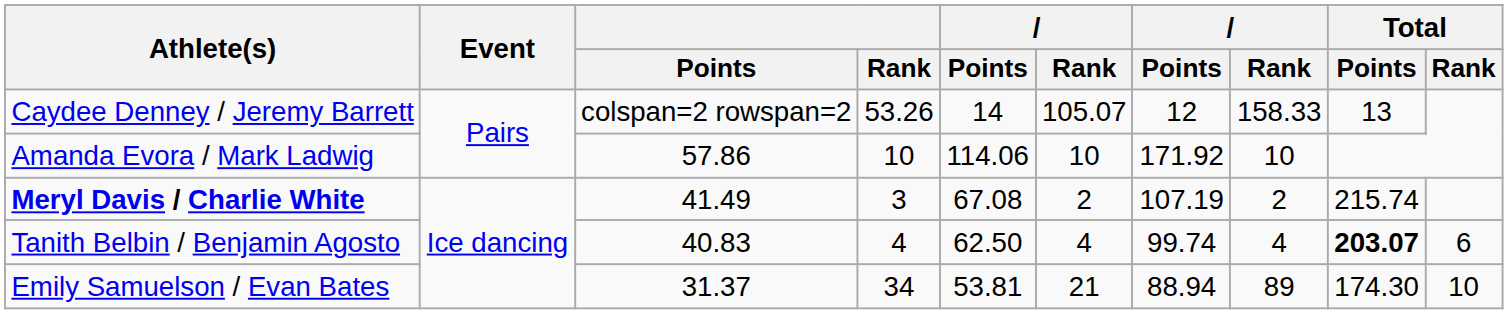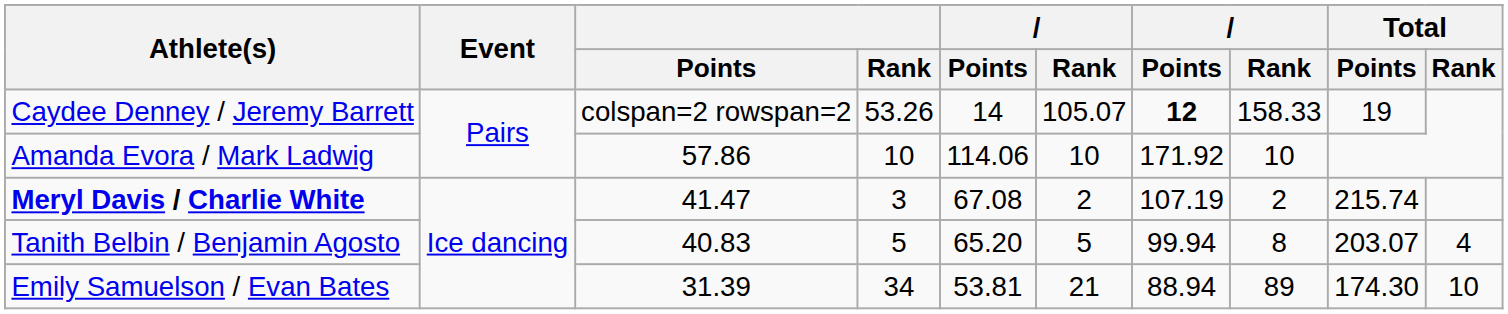(1182, 112) normal -> (1182, 112) bold
(1377, 112) 13 -> (1377, 112) 19
(716, 199) 41.49 -> (716, 199) 41.47
(899, 243) 4 -> (899, 243) 5
(988, 243) 62.50 -> (988, 243) 65.20
(1084, 243) 4 -> (1084, 243) 5
(1182, 243) 99.74 -> (1182, 243) 99.94
(1279, 243) 4 -> (1279, 243) 8
(1377, 243) bold -> (1377, 243) normal
(1464, 243) 6 -> (1464, 243) 4
(716, 287) 31.37 -> (716, 287) 31.39
